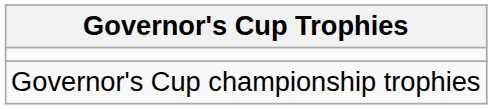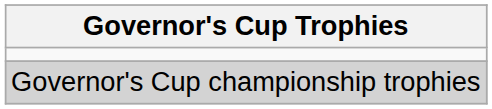(246, 81) no background -> (246, 81) lightgrey background
